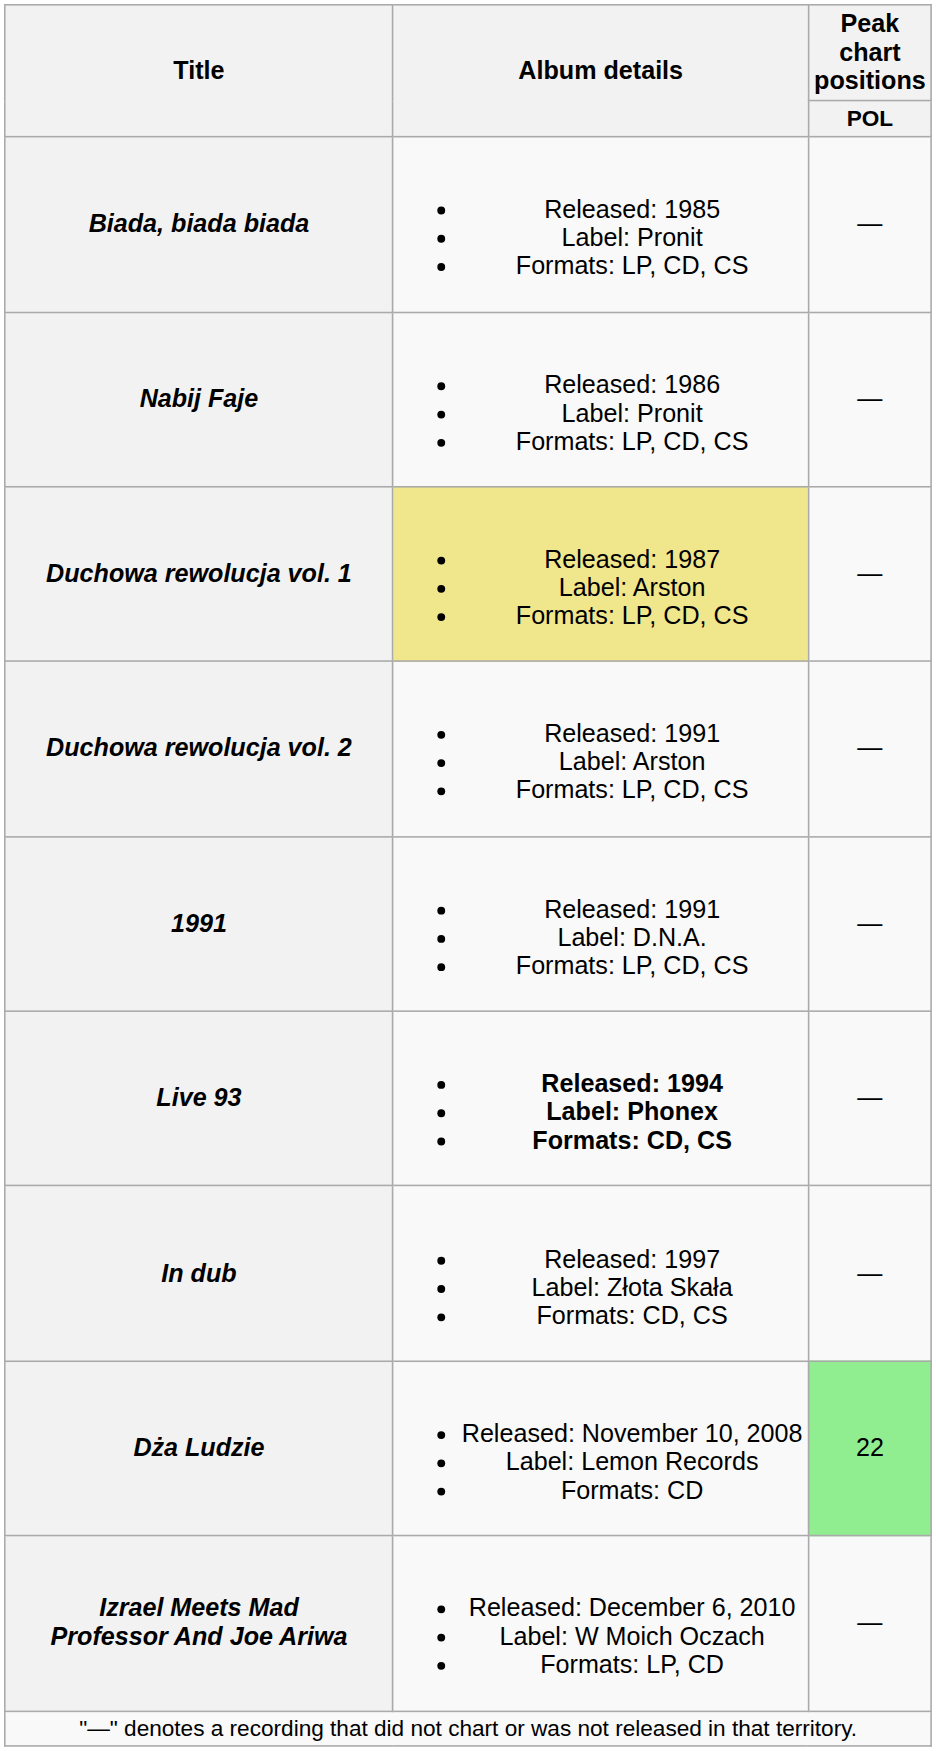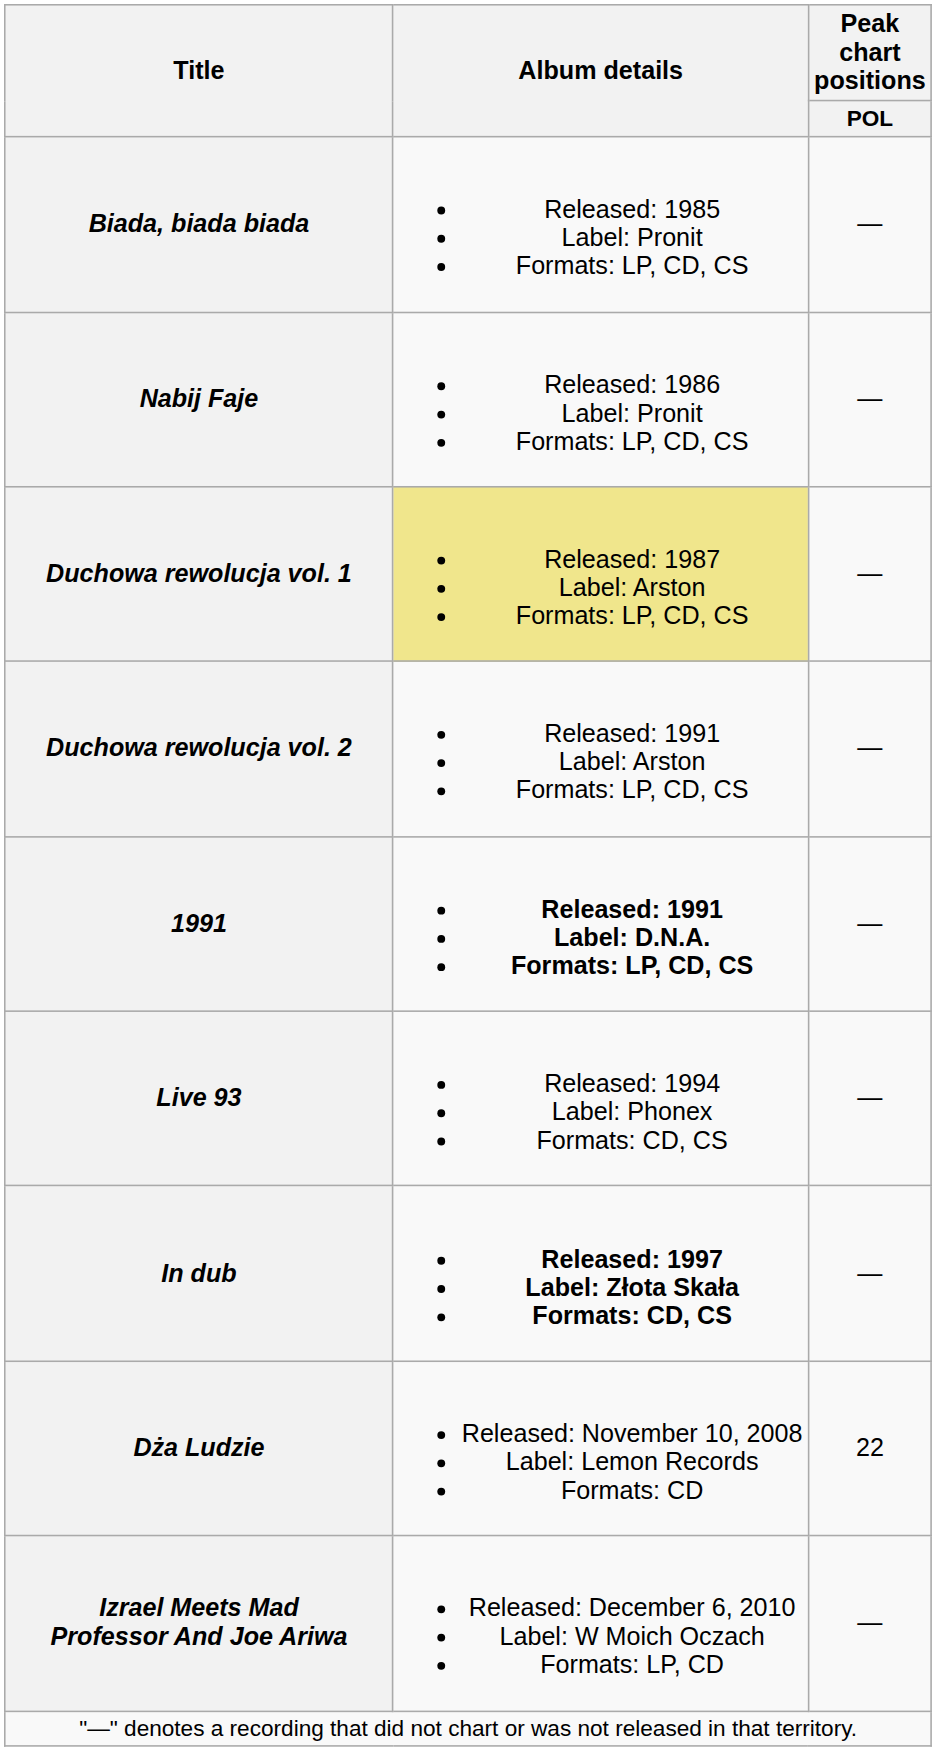(601, 938) normal -> (601, 938) bold
(601, 1113) bold -> (601, 1113) normal
(601, 1288) normal -> (601, 1288) bold
(870, 1448) lightgreen background -> (870, 1448) no background
